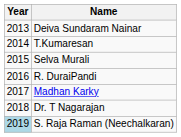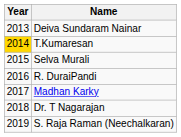(18, 44) no background -> (18, 44) gold background
(18, 124) lightblue background -> (18, 124) no background
